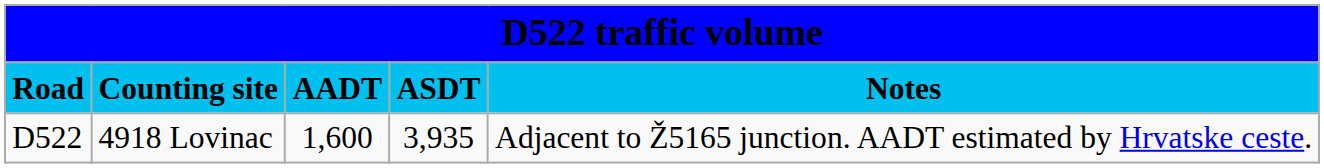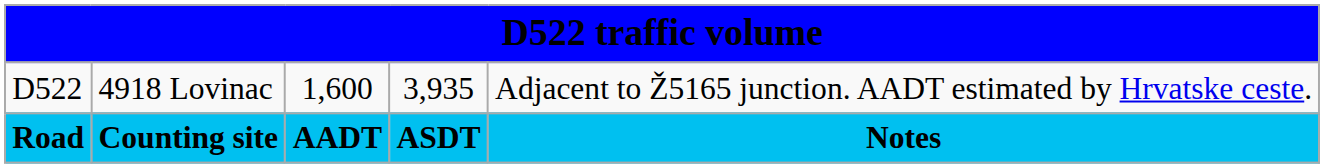rows swapped: (48, 87) <-> (47, 137)
